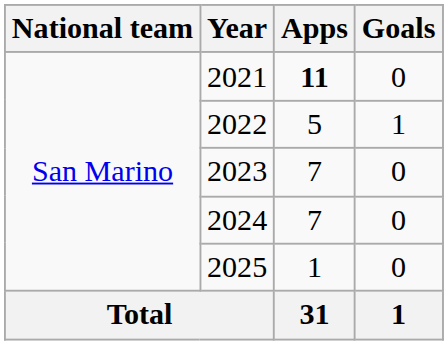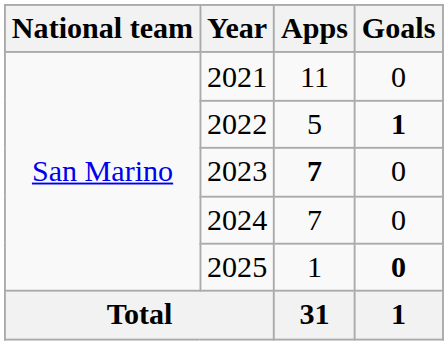(314, 76) bold -> (314, 76) normal
(399, 123) normal -> (399, 123) bold
(314, 171) normal -> (314, 171) bold
(399, 266) normal -> (399, 266) bold
